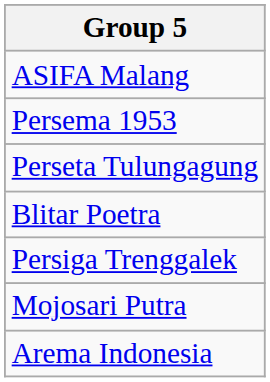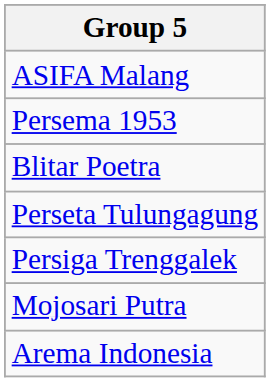(135, 167) Perseta Tulungagung -> (86, 167) Blitar Poetra
(86, 213) Blitar Poetra -> (135, 213) Perseta Tulungagung
